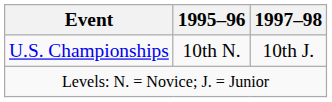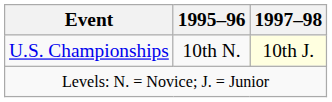(288, 50) no background -> (288, 50) lightyellow background
